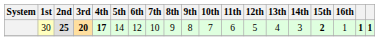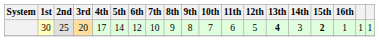(64, 27) bold -> (64, 27) normal
(83, 27) bold -> (83, 27) normal
(102, 27) bold -> (102, 27) normal
(277, 27) normal -> (277, 27) bold
(361, 27) bold -> (361, 27) normal
(370, 27) bold -> (370, 27) normal
